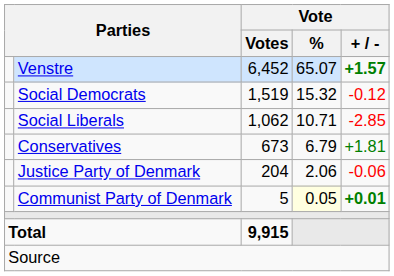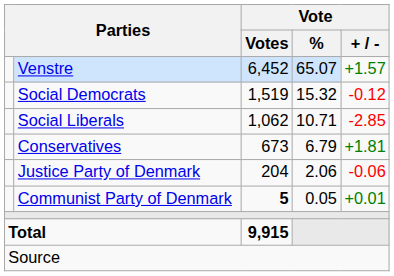(365, 69) bold -> (365, 69) normal
(284, 198) normal -> (284, 198) bold
(321, 198) lightyellow background -> (321, 198) no background
(365, 198) bold -> (365, 198) normal
